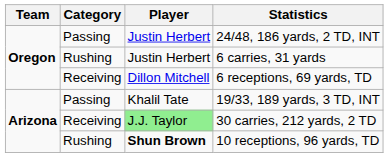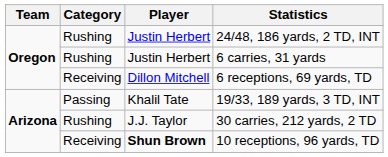(87, 36) Passing -> (87, 36) Rushing
(92, 120) Receiving -> (87, 120) Rushing
(157, 120) lightgreen background -> (157, 120) no background
(87, 141) Rushing -> (92, 141) Receiving
